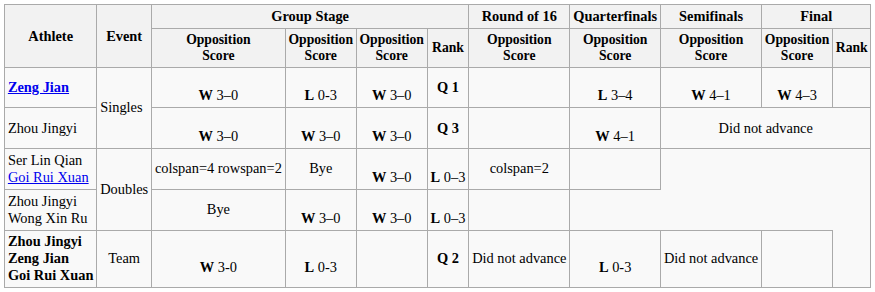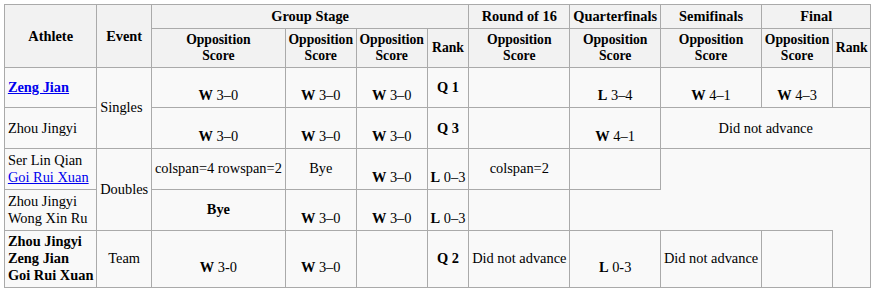(321, 95) L 0-3 -> (321, 95) W 3–0
(218, 209) normal -> (218, 209) bold
(321, 267) L 0-3 -> (321, 267) W 3–0
